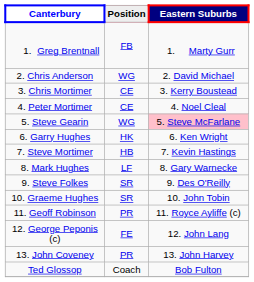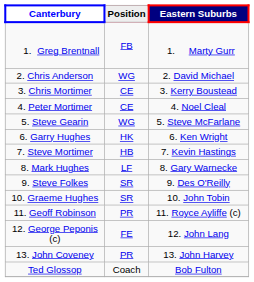(198, 121) pink background -> (198, 121) no background
